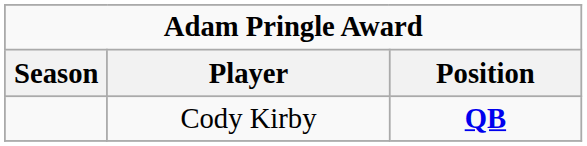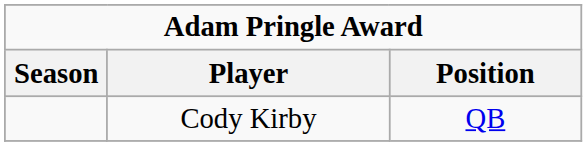(485, 118) bold -> (485, 118) normal
